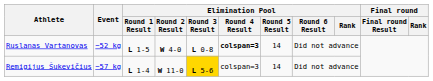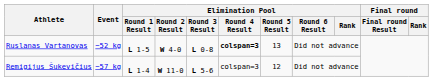(276, 45) 14 -> (276, 45) 13
(203, 70) gold background -> (203, 70) no background
(276, 66) 14 -> (276, 66) 12
